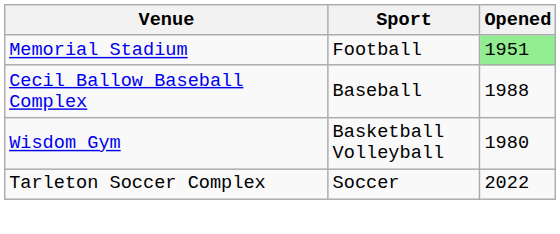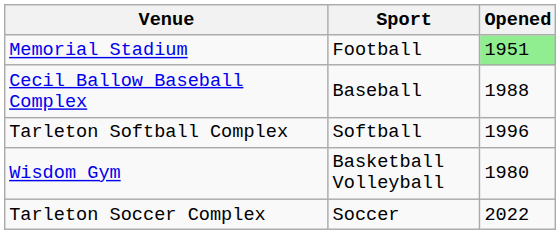+ row: (149, 132)
